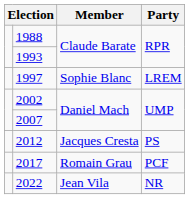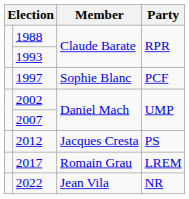(163, 78) LREM -> (157, 78) PCF
(157, 162) PCF -> (163, 162) LREM
